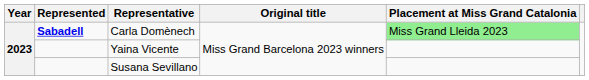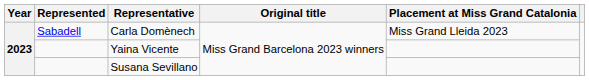(60, 31) bold -> (59, 31) normal
(448, 31) lightgreen background -> (448, 31) no background
